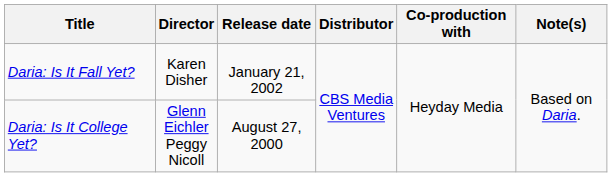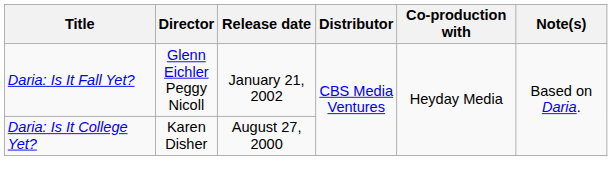(186, 71) Karen Disher -> (186, 80) Glenn Eichler Peggy Nicoll
(186, 135) Glenn Eichler Peggy Nicoll -> (186, 135) Karen Disher
